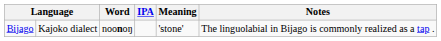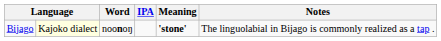(68, 28) no background -> (68, 28) lightyellow background
(171, 28) normal -> (173, 28) bold
